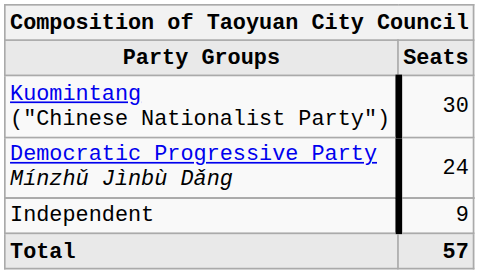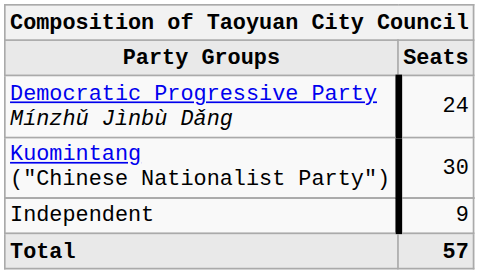rows swapped: (200, 106) <-> (194, 167)
